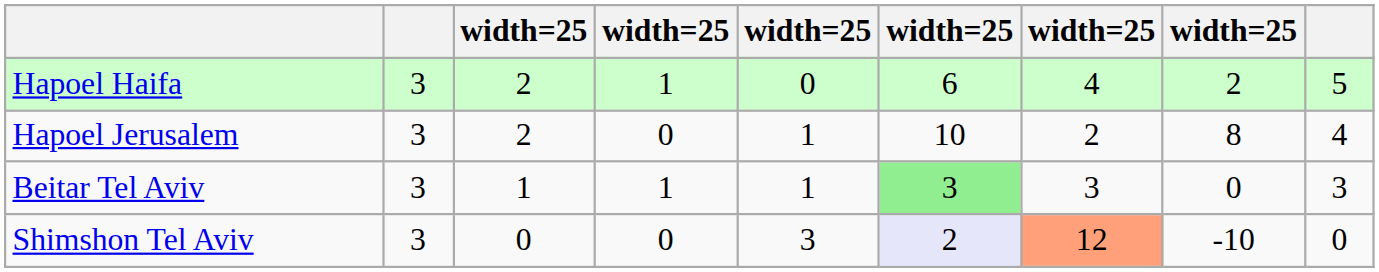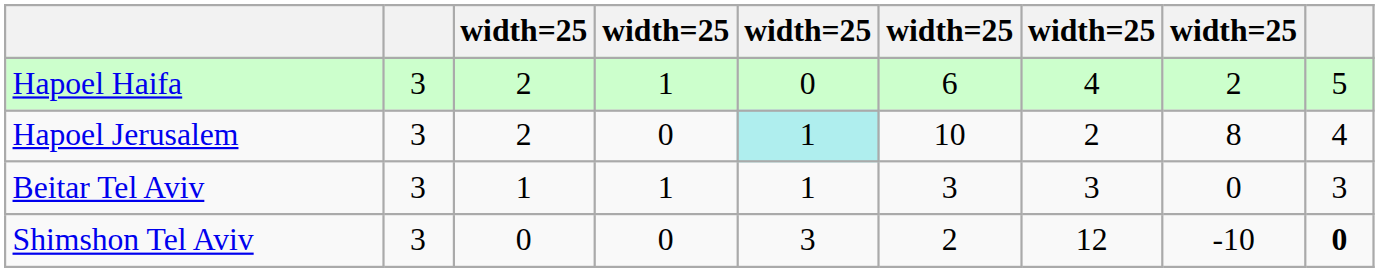(808, 135) no background -> (808, 135) paleturquoise background
(950, 187) lightgreen background -> (950, 187) no background
(950, 240) lavender background -> (950, 240) no background
(1092, 240) lightsalmon background -> (1092, 240) no background
(1340, 240) normal -> (1340, 240) bold
